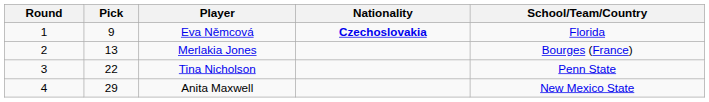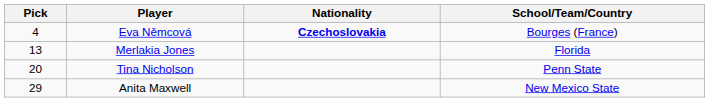- column: (44, 13)
(111, 32) 9 -> (35, 32) 4
(587, 32) Florida -> (572, 32) Bourges (France)
(587, 50) Bourges (France) -> (572, 50) Florida
(111, 69) 22 -> (35, 69) 20
